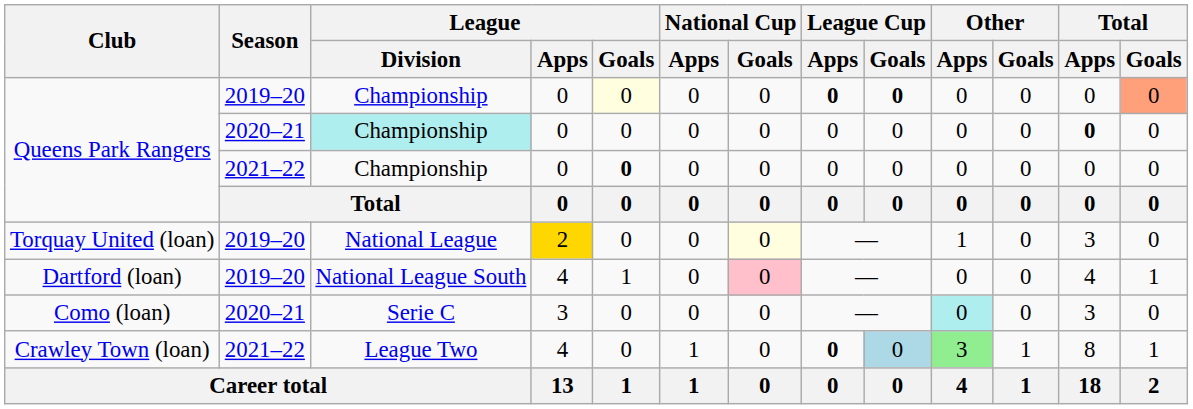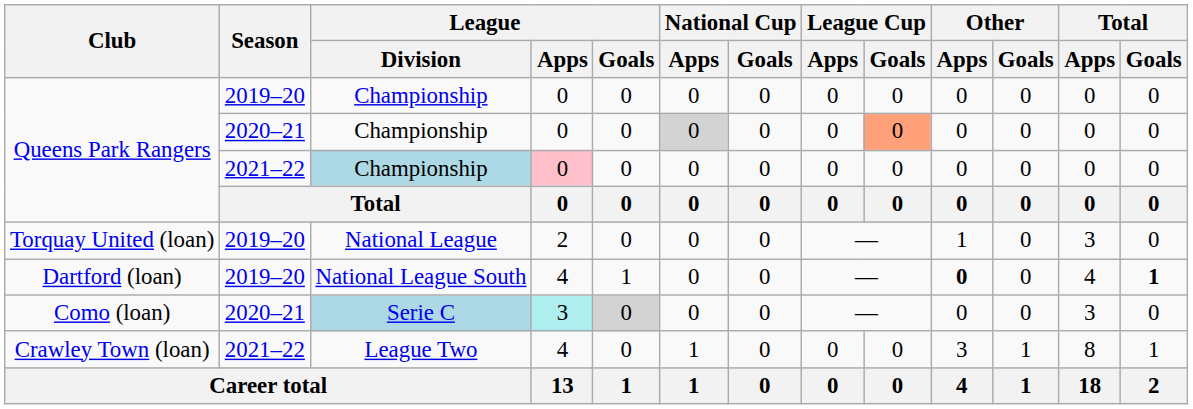(626, 95) lightyellow background -> (626, 95) no background
(833, 95) bold -> (833, 95) normal
(897, 95) bold -> (897, 95) normal
(1154, 95) lightsalmon background -> (1154, 95) no background
(421, 131) paleturquoise background -> (421, 131) no background
(694, 131) no background -> (694, 131) lightgrey background
(897, 131) no background -> (897, 131) lightsalmon background
(1090, 131) bold -> (1090, 131) normal
(421, 167) no background -> (421, 167) lightblue background
(562, 167) no background -> (562, 167) pink background
(626, 167) bold -> (626, 167) normal
(562, 240) gold background -> (562, 240) no background
(765, 240) lightyellow background -> (765, 240) no background
(765, 276) pink background -> (765, 276) no background
(962, 276) normal -> (962, 276) bold
(1154, 276) normal -> (1154, 276) bold
(421, 312) no background -> (421, 312) lightblue background
(562, 312) no background -> (562, 312) paleturquoise background
(626, 312) no background -> (626, 312) lightgrey background
(962, 312) paleturquoise background -> (962, 312) no background
(833, 349) bold -> (833, 349) normal
(897, 349) lightblue background -> (897, 349) no background
(962, 349) lightgreen background -> (962, 349) no background
